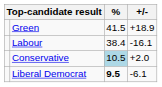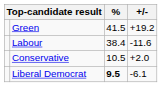(142, 27) +18.9 -> (142, 27) +19.2
(141, 43) -16.1 -> (141, 43) -11.6
(116, 58) lightblue background -> (116, 58) no background
